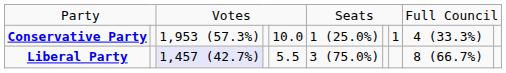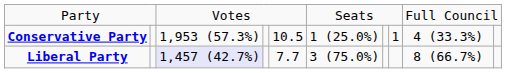(288, 36) 10.0 -> (288, 36) 10.5
(288, 57) 5.5 -> (288, 57) 7.7
